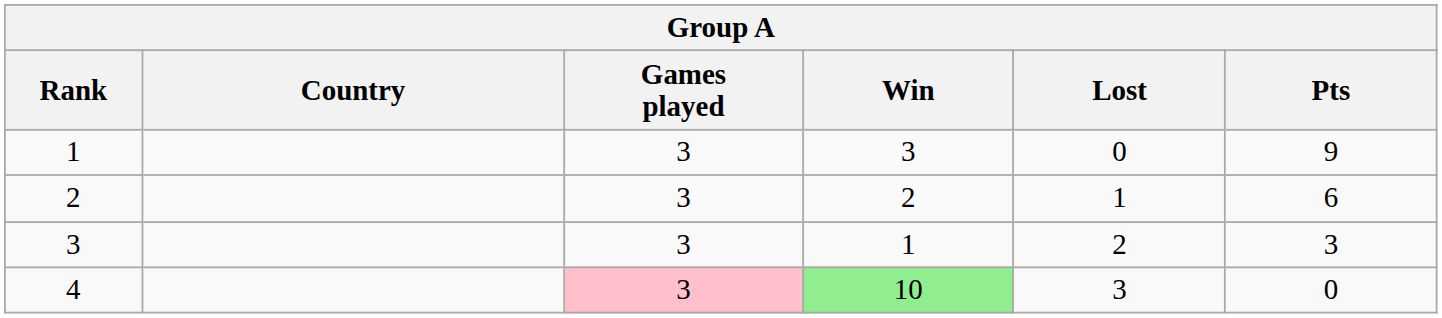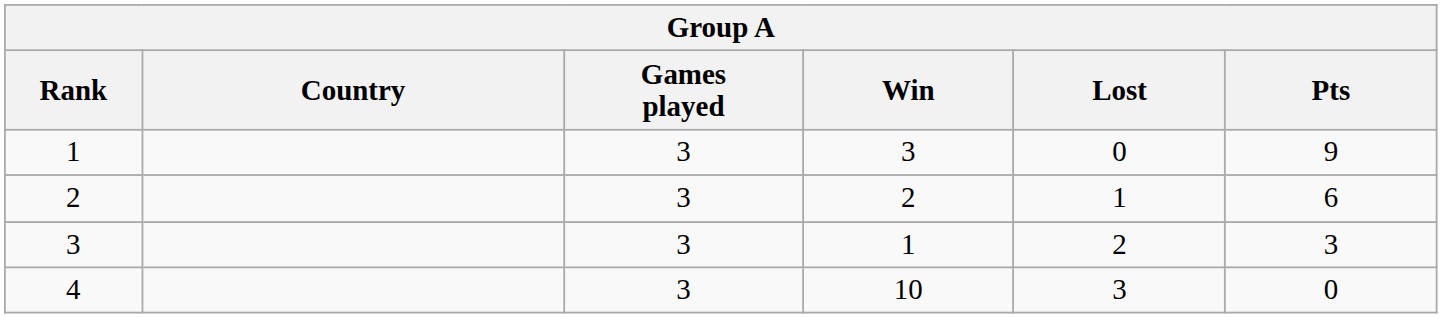(683, 289) pink background -> (683, 289) no background
(908, 289) lightgreen background -> (908, 289) no background
